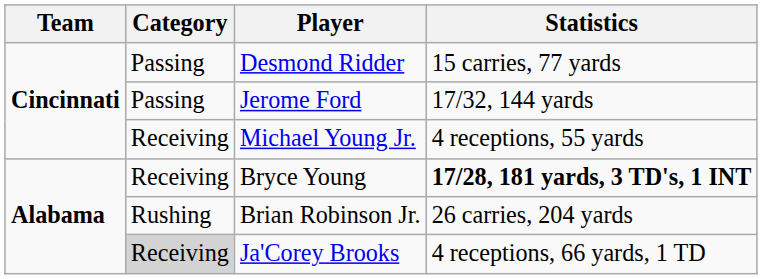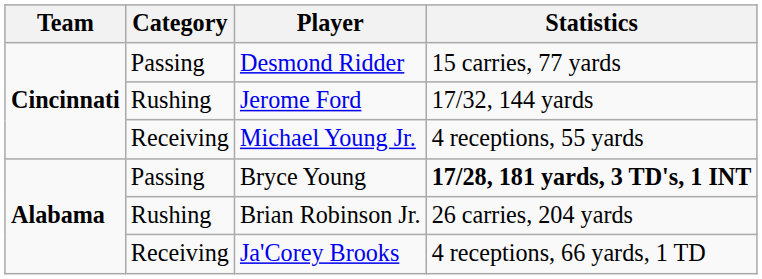(168, 100) Passing -> (171, 100) Rushing
(180, 177) Receiving -> (168, 177) Passing
(180, 253) lightgrey background -> (180, 253) no background
